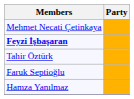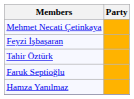(37, 42) bold -> (35, 42) normal
